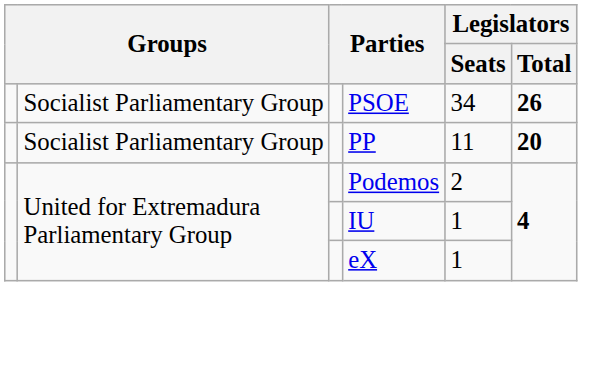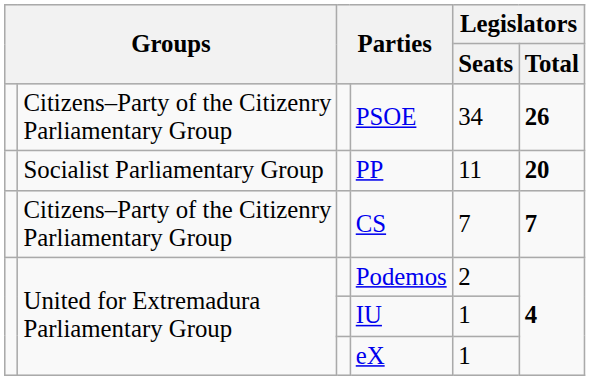(174, 102) Socialist Parliamentary Group -> (177, 116) Citizens–Party of the Citizenry Parliamentary Group
+ row: (371, 223)
